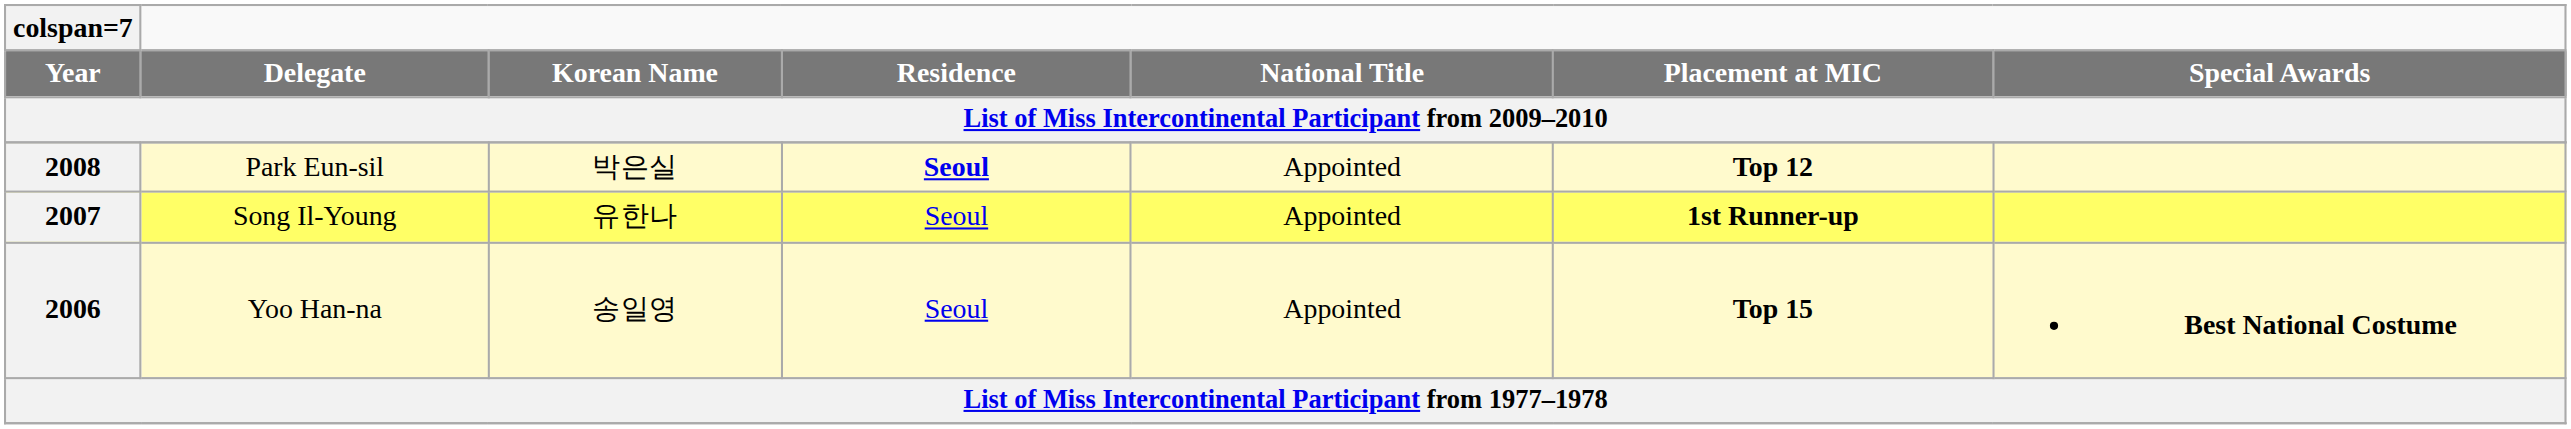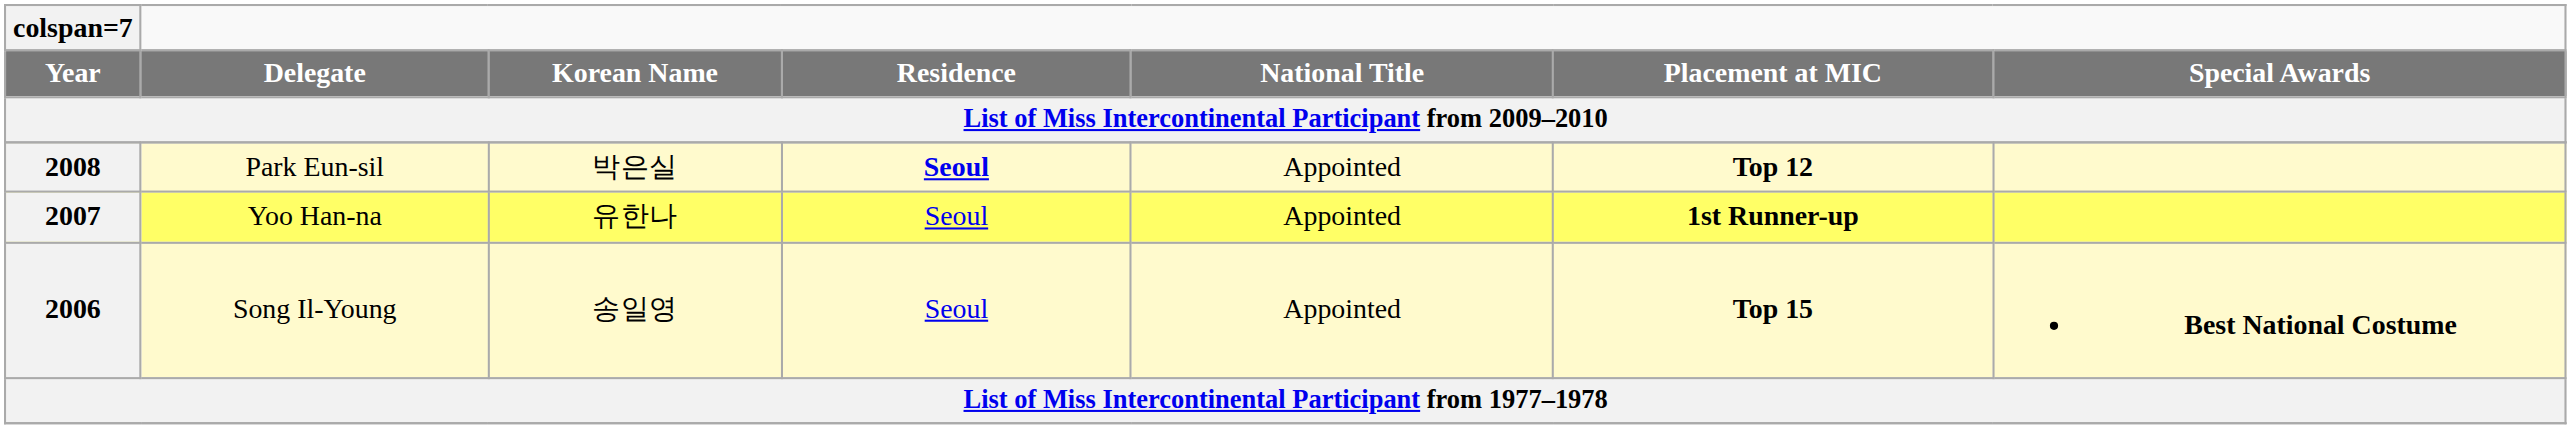(315, 216) Song Il-Young -> (315, 216) Yoo Han-na
(315, 308) Yoo Han-na -> (315, 308) Song Il-Young
